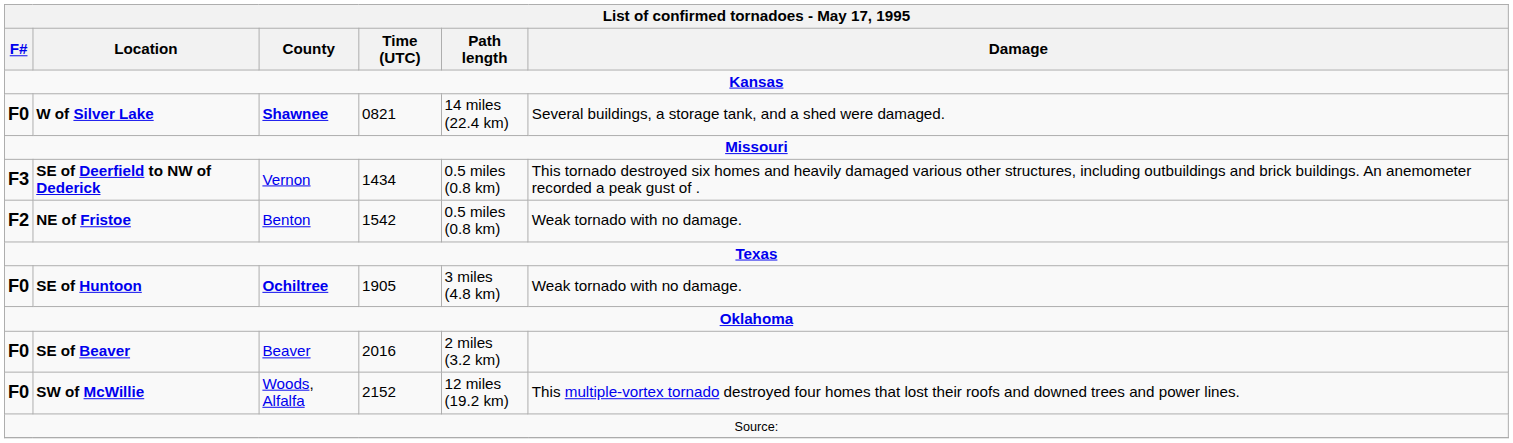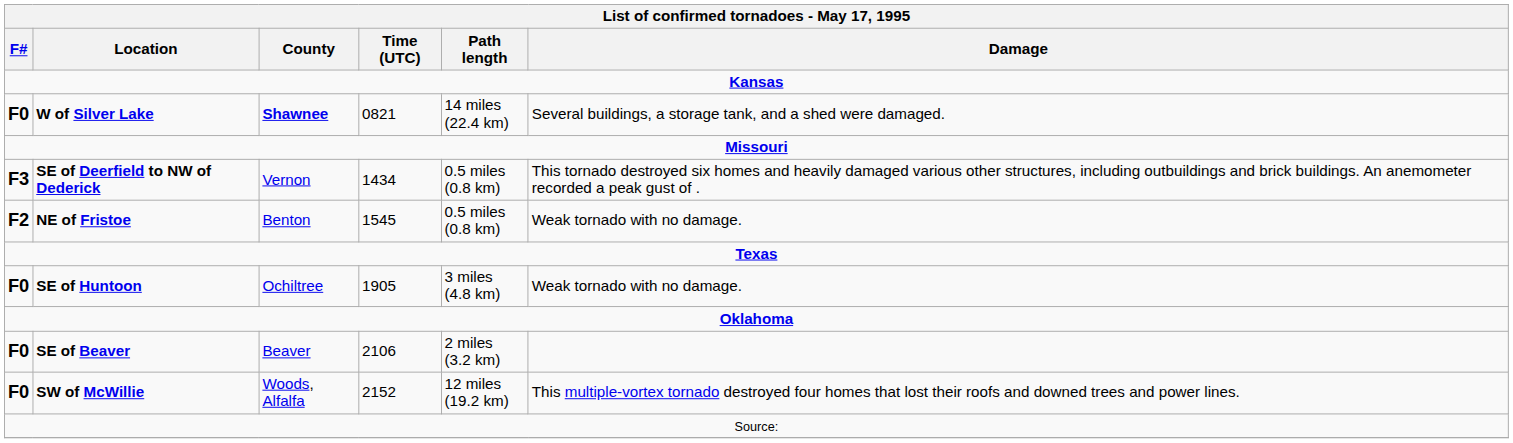(379, 221) 1542 -> (379, 221) 1545
(295, 286) bold -> (293, 286) normal
(379, 351) 2016 -> (379, 351) 2106
